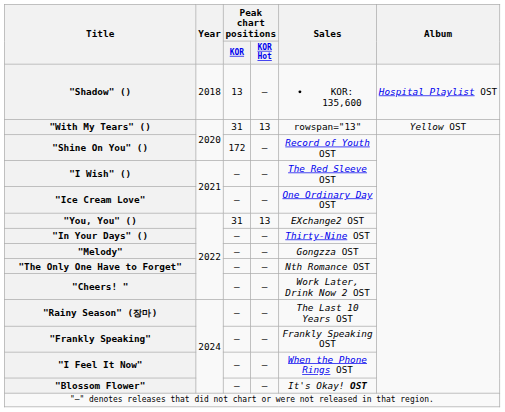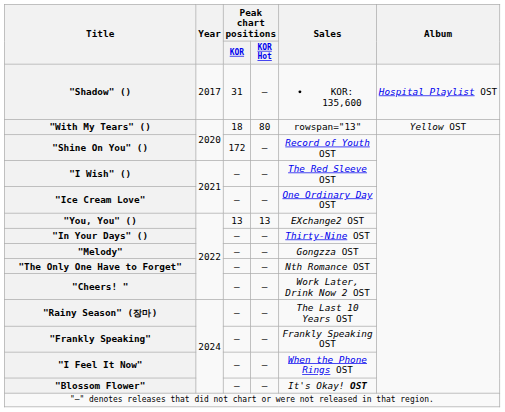(210, 92) 2018 -> (210, 92) 2017
(237, 92) 13 -> (237, 92) 31
(237, 127) 31 -> (237, 127) 18
(265, 127) 13 -> (265, 127) 80
(237, 220) 31 -> (237, 220) 13
